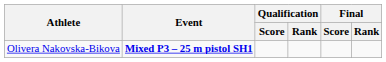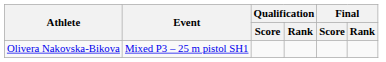(189, 49) bold -> (187, 49) normal
